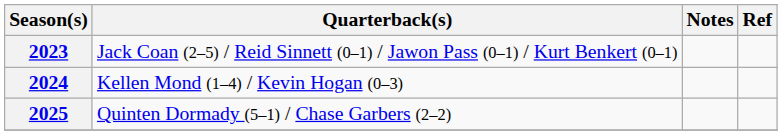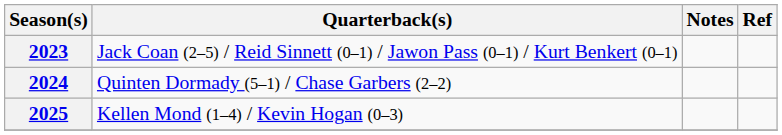(250, 82) Kellen Mond (1–4) / Kevin Hogan (0–3) -> (274, 82) Quinten Dormady (5–1) / Chase Garbers (2–2)
(274, 113) Quinten Dormady (5–1) / Chase Garbers (2–2) -> (250, 113) Kellen Mond (1–4) / Kevin Hogan (0–3)
